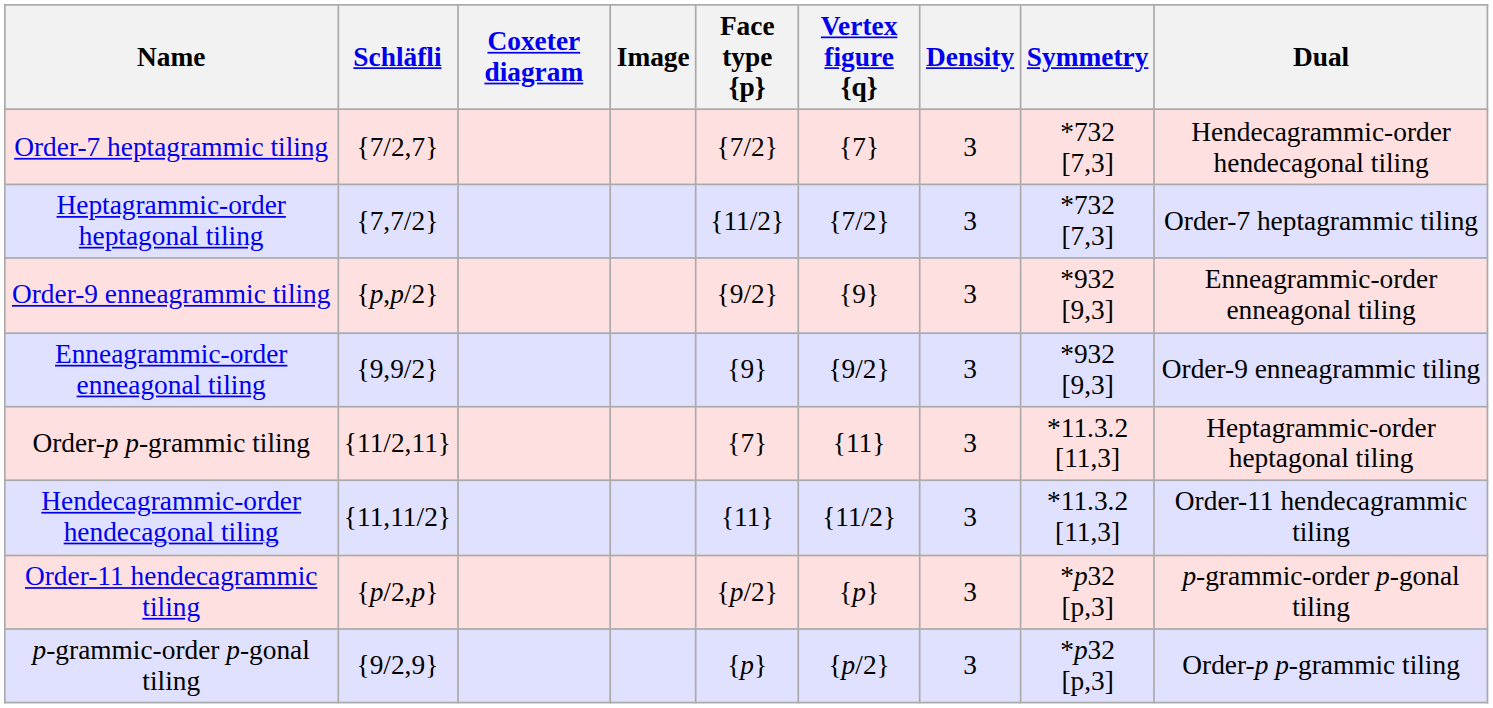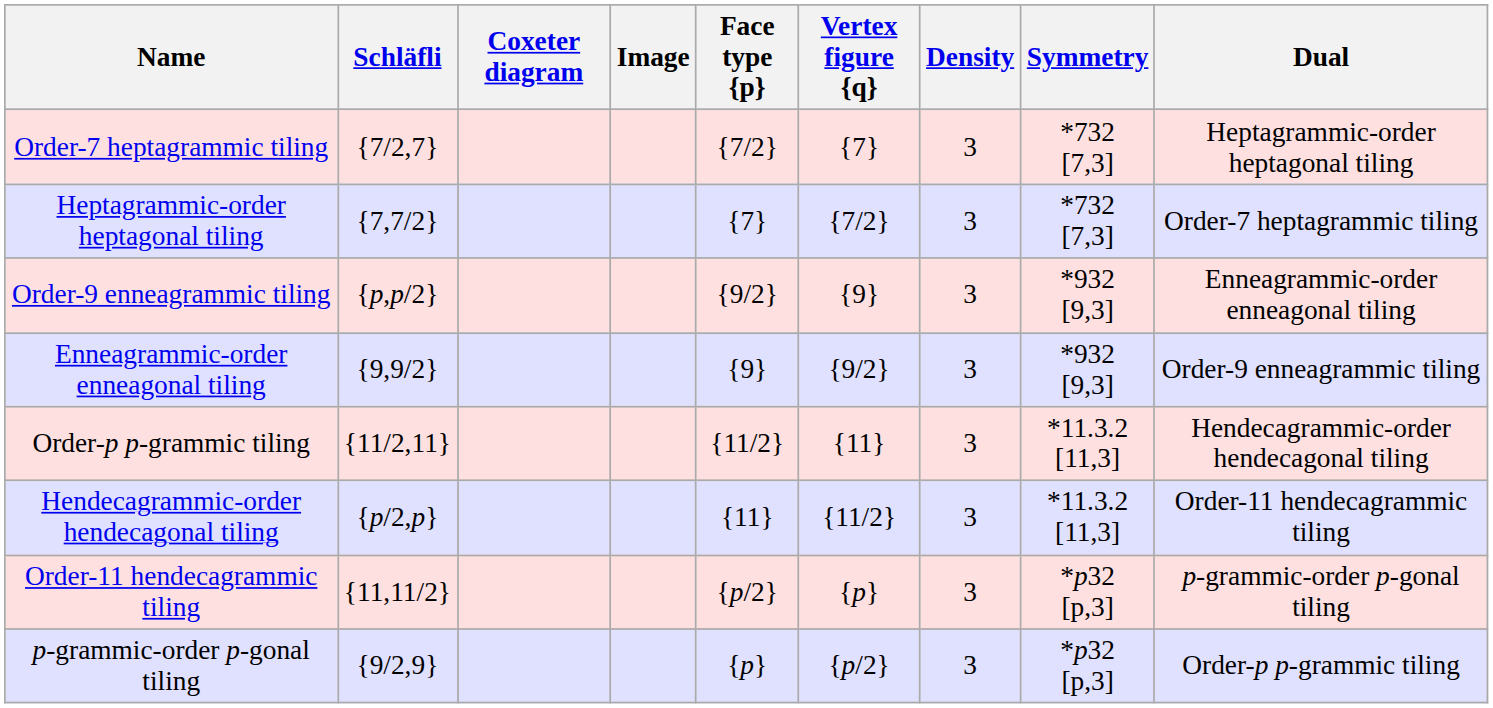(1321, 146) Hendecagrammic-order hendecagonal tiling -> (1321, 146) Heptagrammic-order heptagonal tiling
(747, 220) {11/2} -> (747, 220) {7}
(747, 443) {7} -> (747, 443) {11/2}
(1321, 443) Heptagrammic-order heptagonal tiling -> (1321, 443) Hendecagrammic-order hendecagonal tiling
(397, 517) {11,11/2} -> (397, 517) {p/2,p}
(397, 591) {p/2,p} -> (397, 591) {11,11/2}
